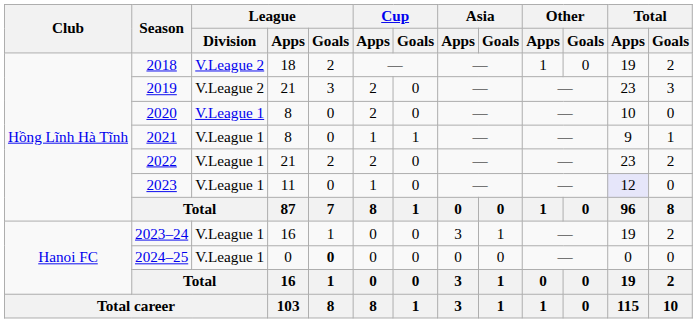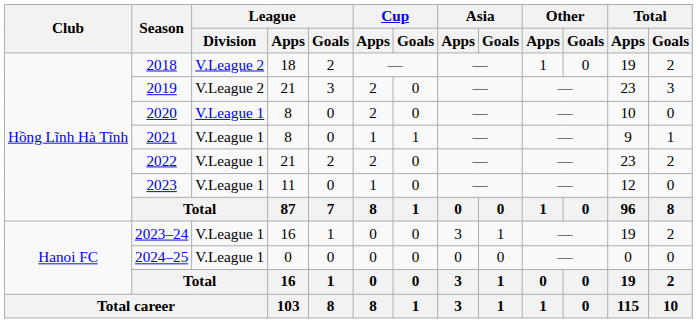(628, 185) lavender background -> (628, 185) no background
(331, 257) bold -> (331, 257) normal
